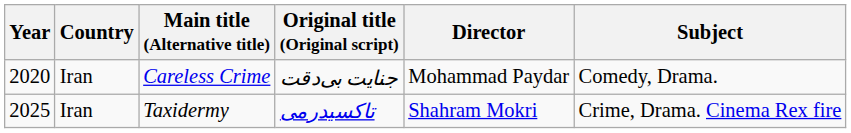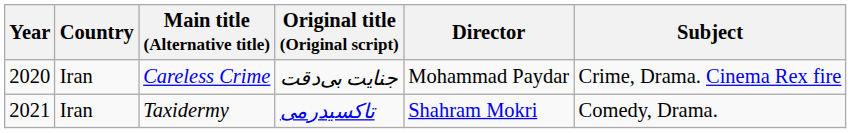(648, 76) Comedy, Drama. -> (710, 76) Crime, Drama. Cinema Rex fire
(30, 110) 2025 -> (30, 110) 2021
(710, 110) Crime, Drama. Cinema Rex fire -> (648, 110) Comedy, Drama.
